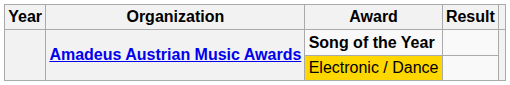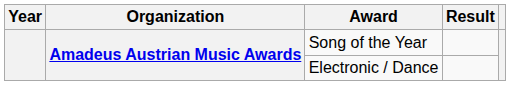(372, 42) bold -> (368, 42) normal
(374, 67) gold background -> (374, 67) no background
